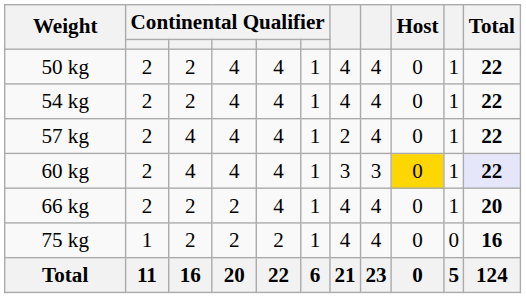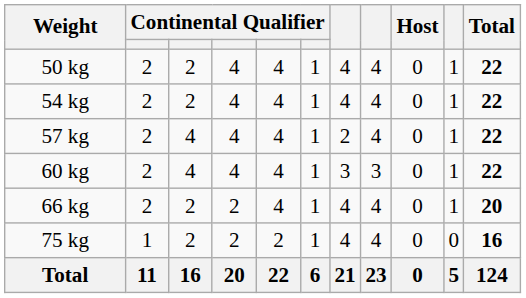(418, 170) gold background -> (418, 170) no background
(492, 170) lavender background -> (492, 170) no background
